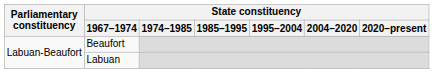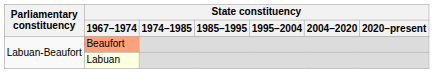(105, 44) no background -> (105, 44) lightsalmon background
(103, 60) no background -> (103, 60) lightyellow background
